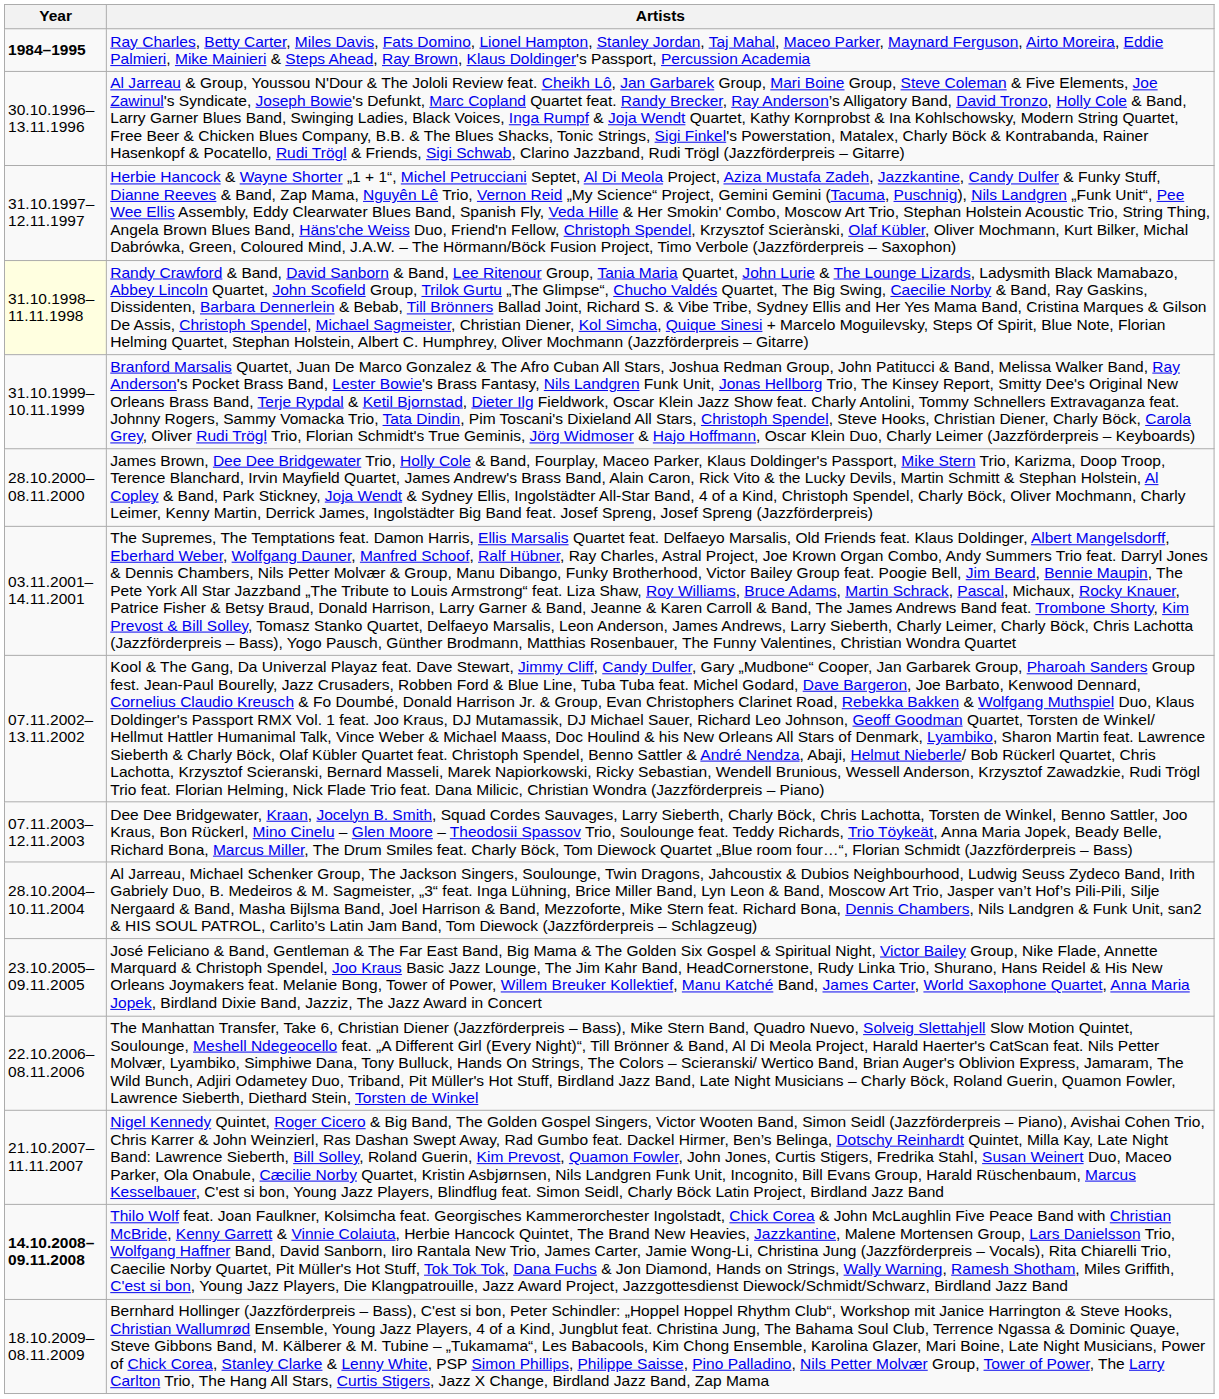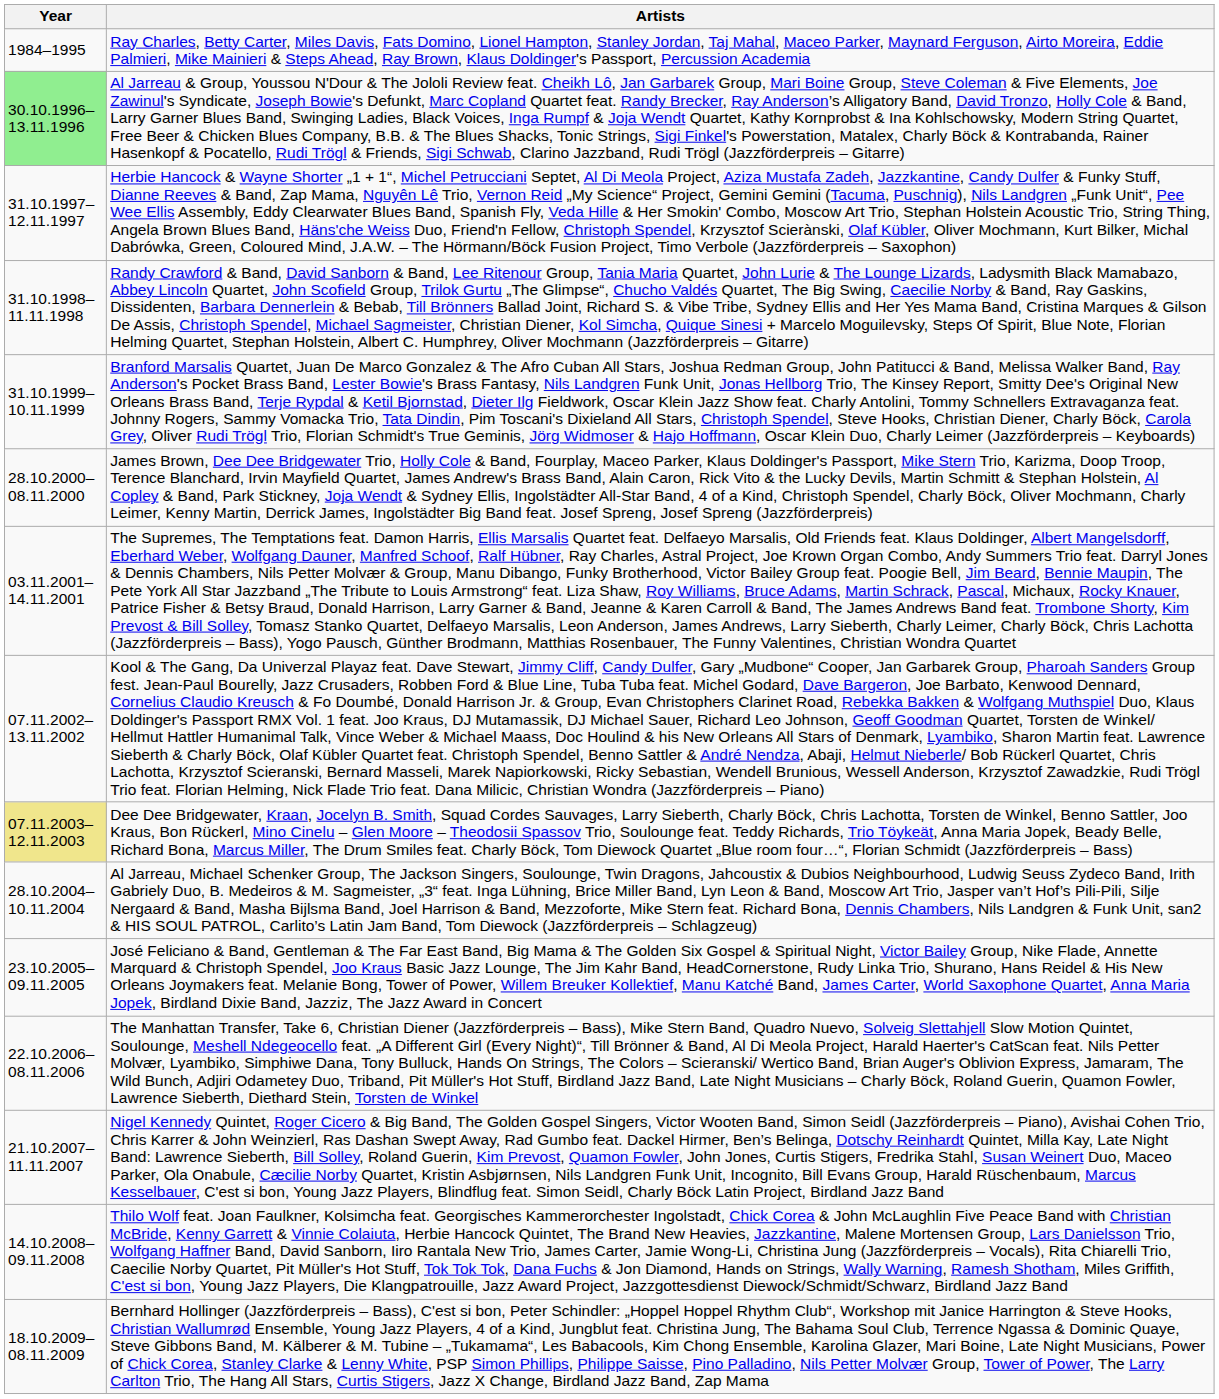(47, 50) bold -> (47, 50) normal
(51, 118) no background -> (51, 118) lightgreen background
(51, 307) lightyellow background -> (51, 307) no background
(51, 831) no background -> (51, 831) khaki background
(51, 1251) bold -> (51, 1251) normal
